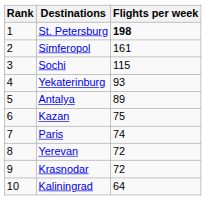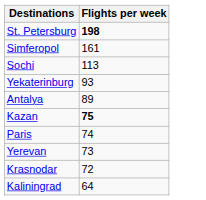- column: (20, 14)
(122, 65) 115 -> (90, 65) 113
(119, 117) normal -> (87, 117) bold
(119, 152) 72 -> (87, 152) 73
